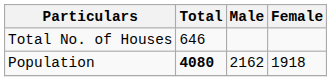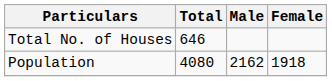(197, 63) bold -> (197, 63) normal
